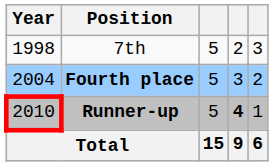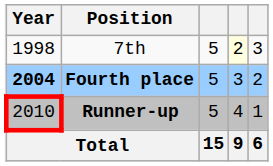(238, 50) no background -> (238, 50) lightyellow background
(34, 80) normal -> (34, 80) bold
(238, 113) bold -> (238, 113) normal
